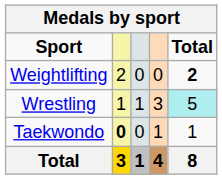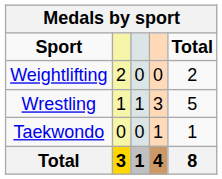(192, 75) bold -> (192, 75) normal
(192, 104) paleturquoise background -> (192, 104) no background
(121, 132) bold -> (121, 132) normal
